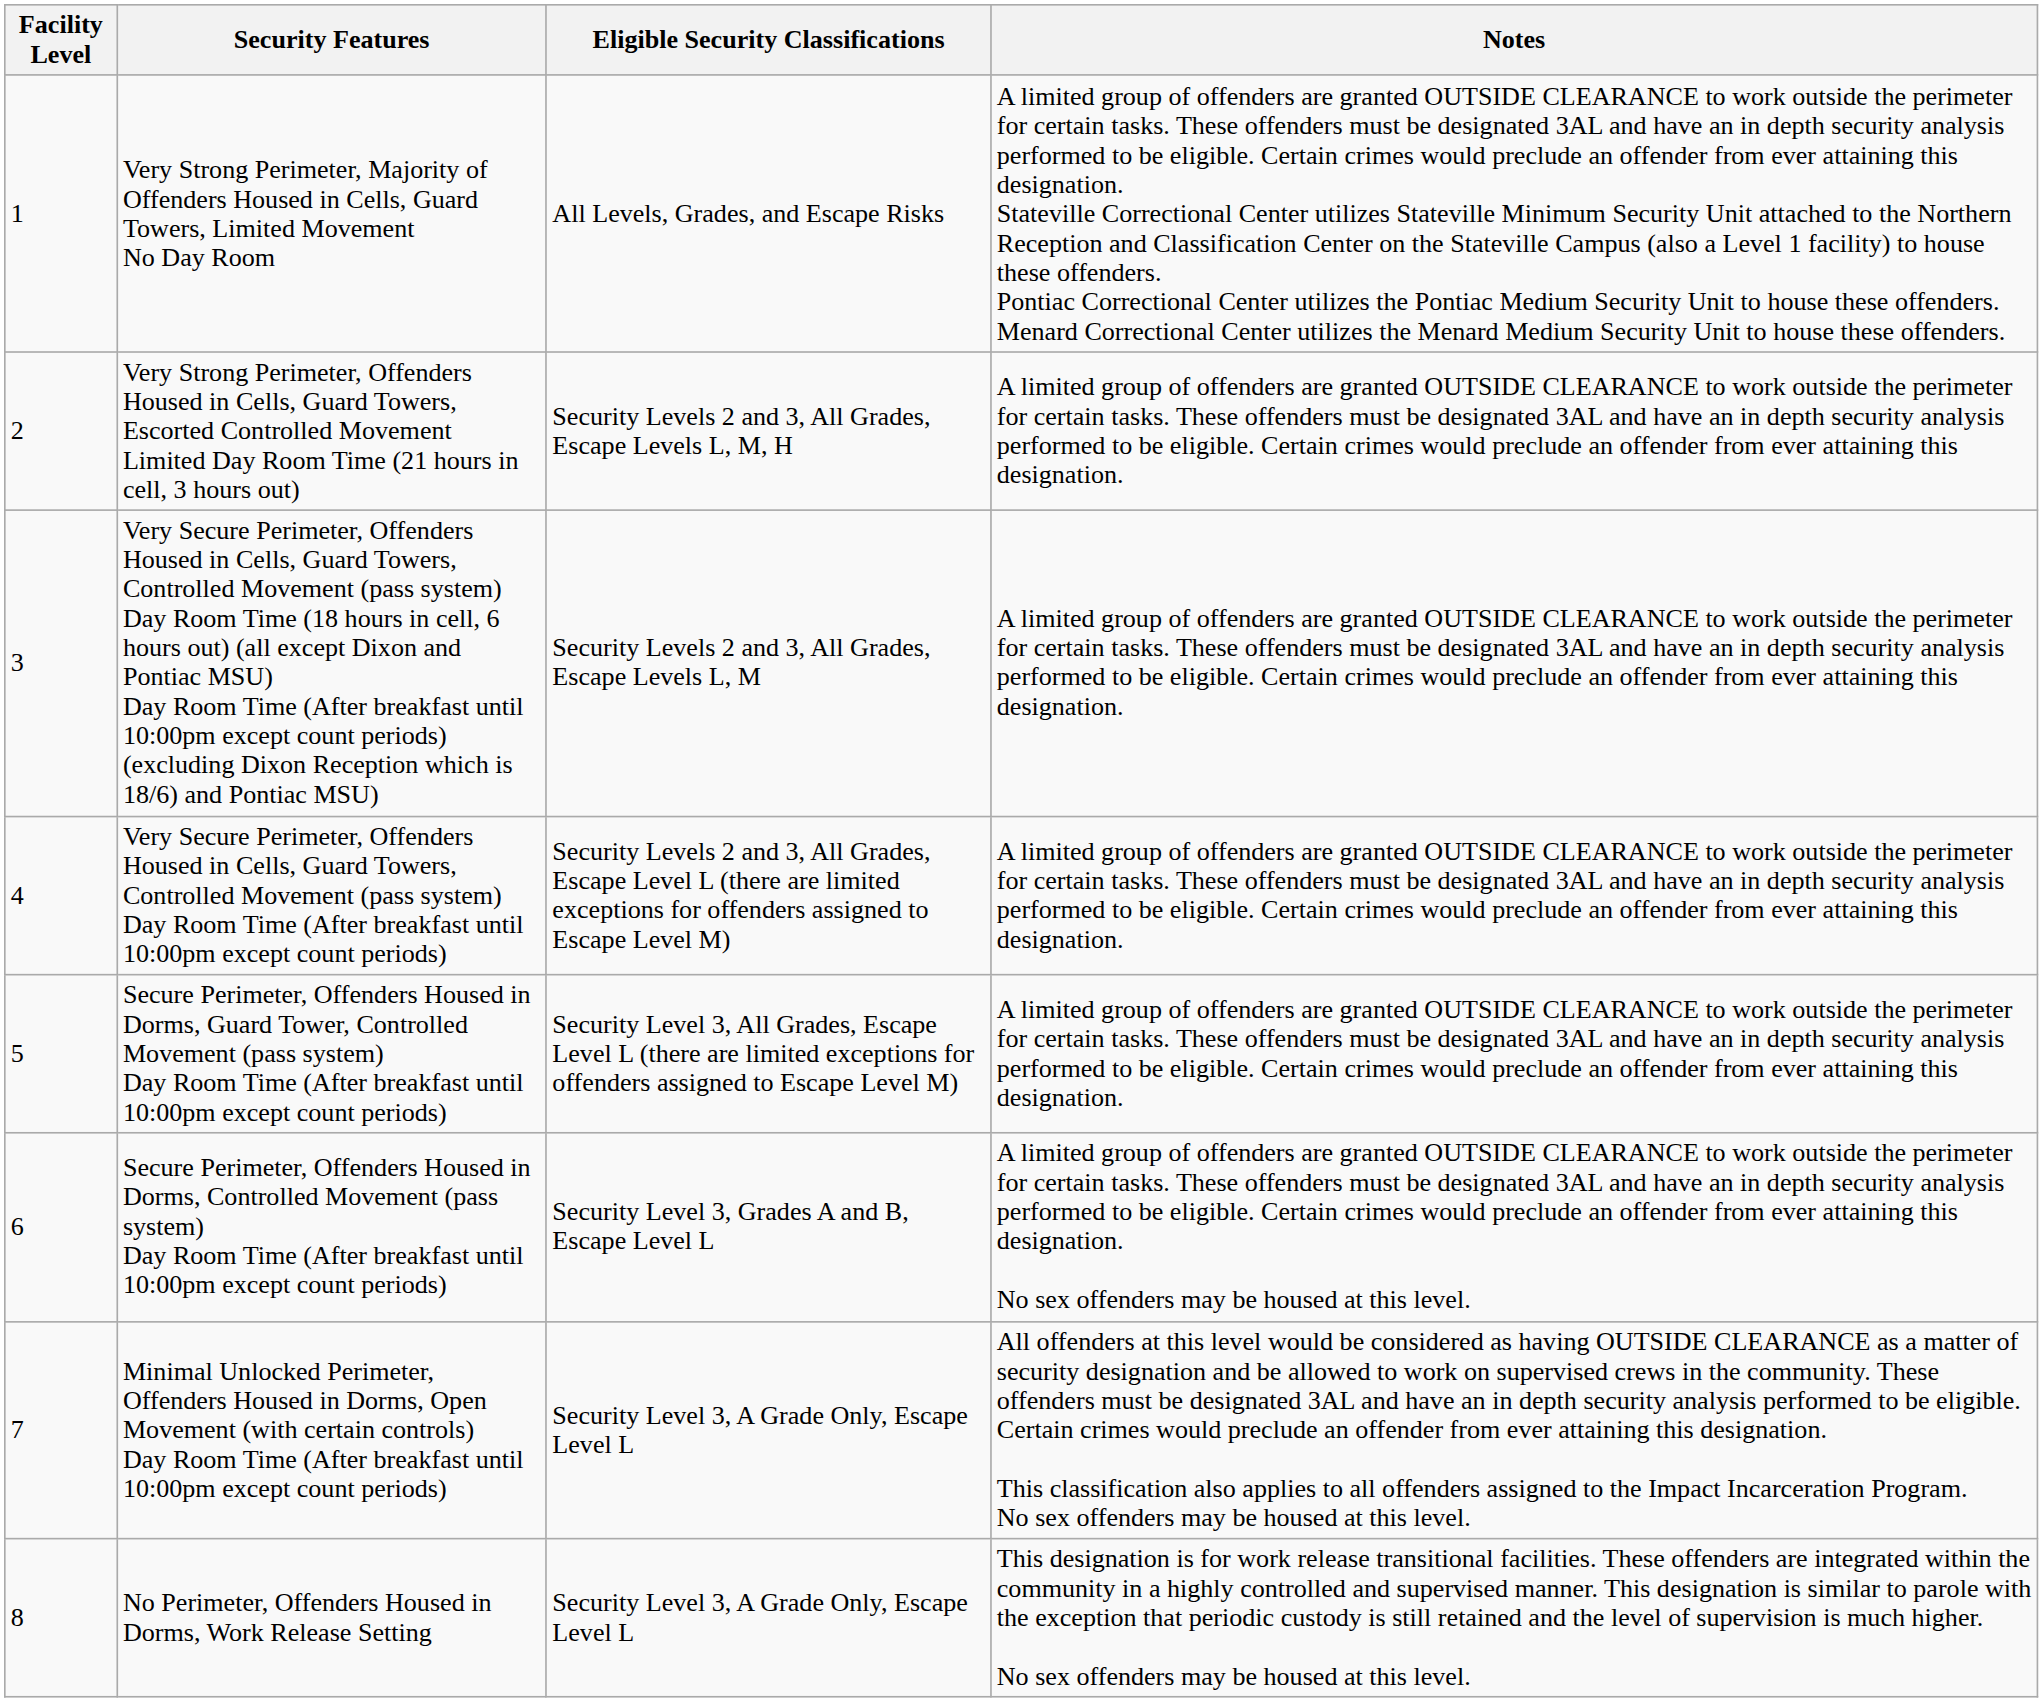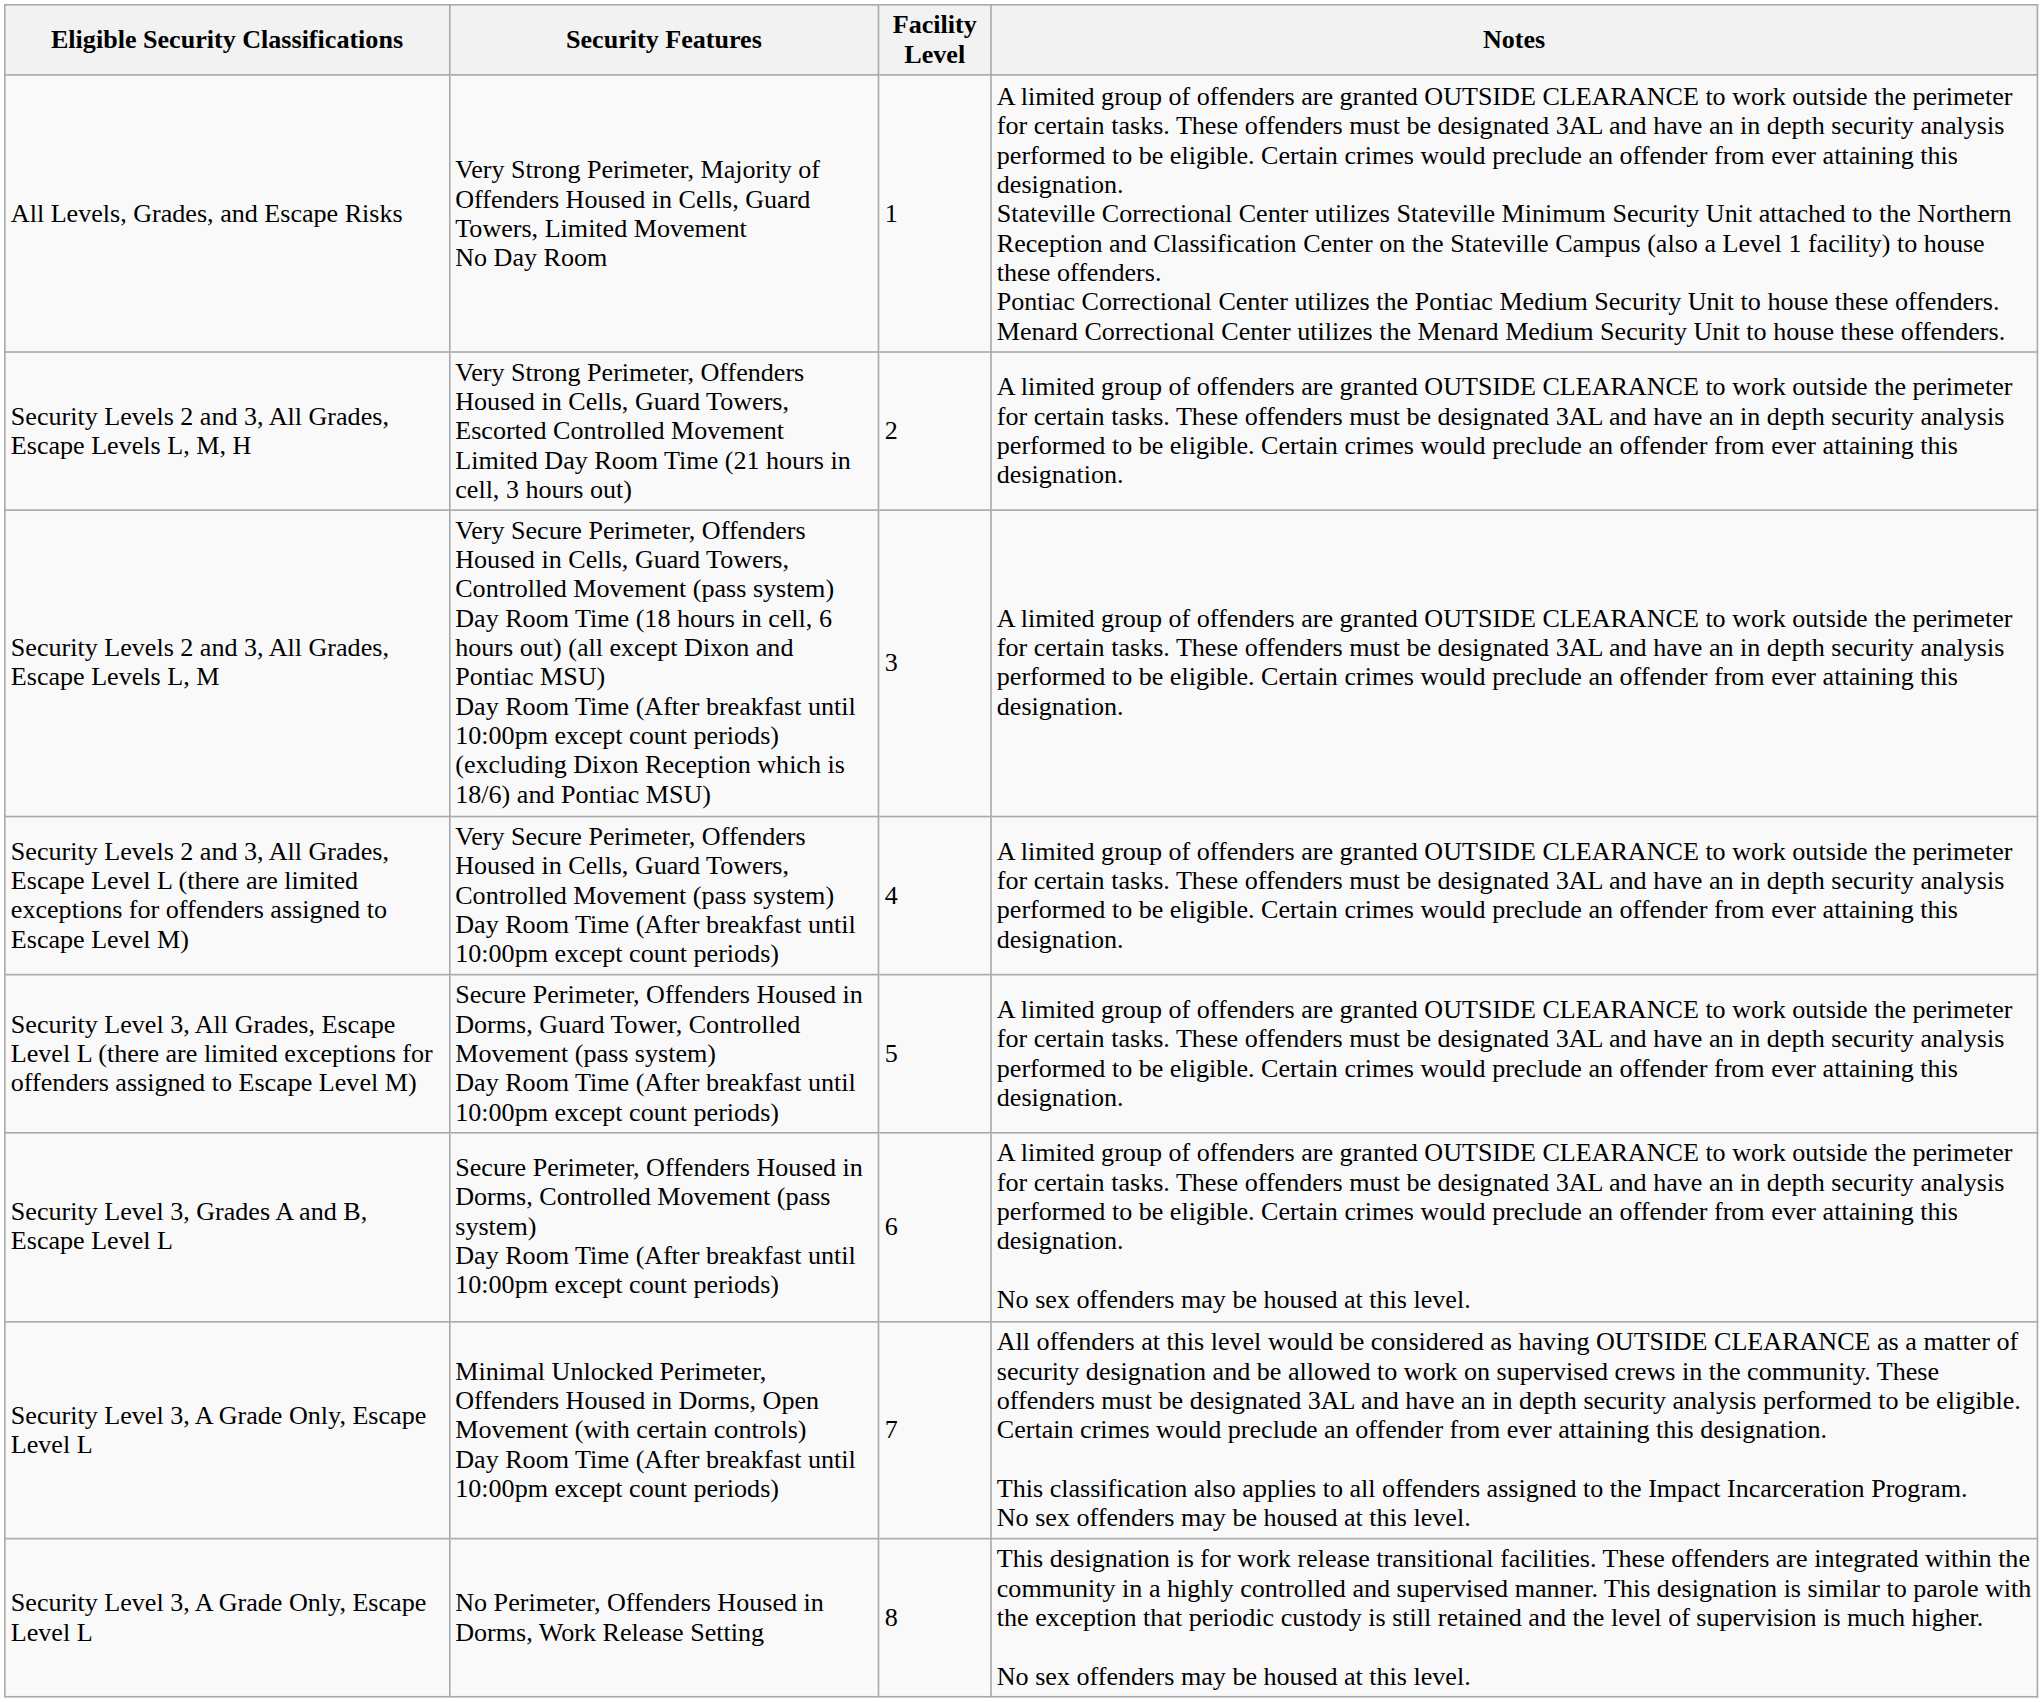columns swapped: (61, 39) <-> (769, 39)
